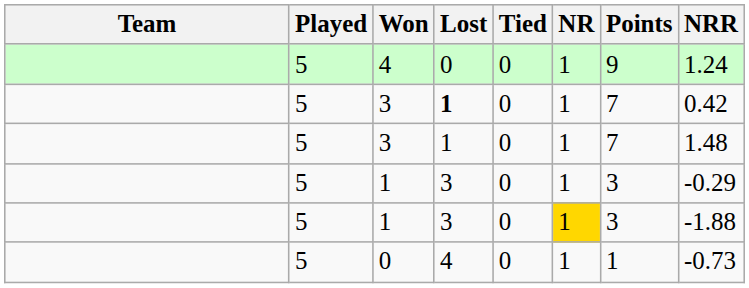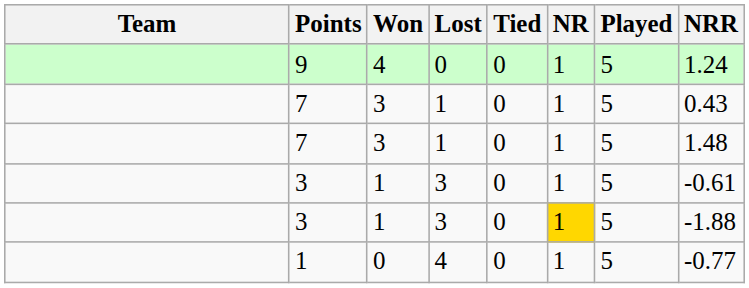columns swapped: (331, 24) <-> (639, 24)
(446, 103) bold -> (441, 103) normal
(706, 103) 0.42 -> (706, 103) 0.43
(710, 182) -0.29 -> (710, 182) -0.61
(710, 261) -0.73 -> (710, 261) -0.77
